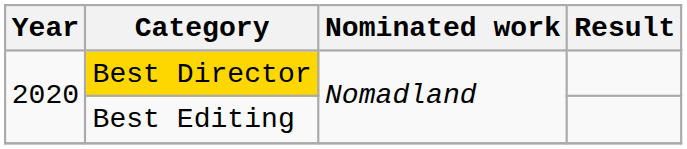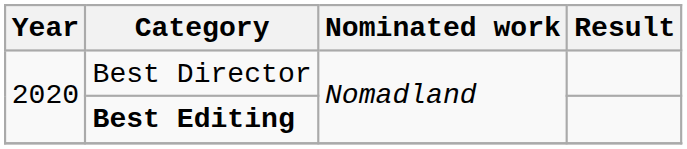(202, 74) gold background -> (202, 74) no background
(194, 119) normal -> (194, 119) bold
